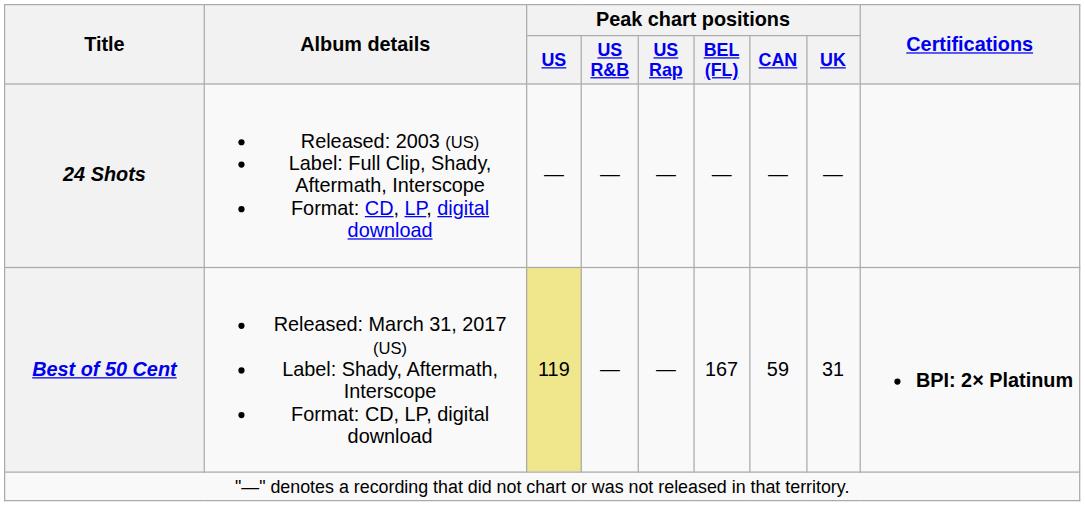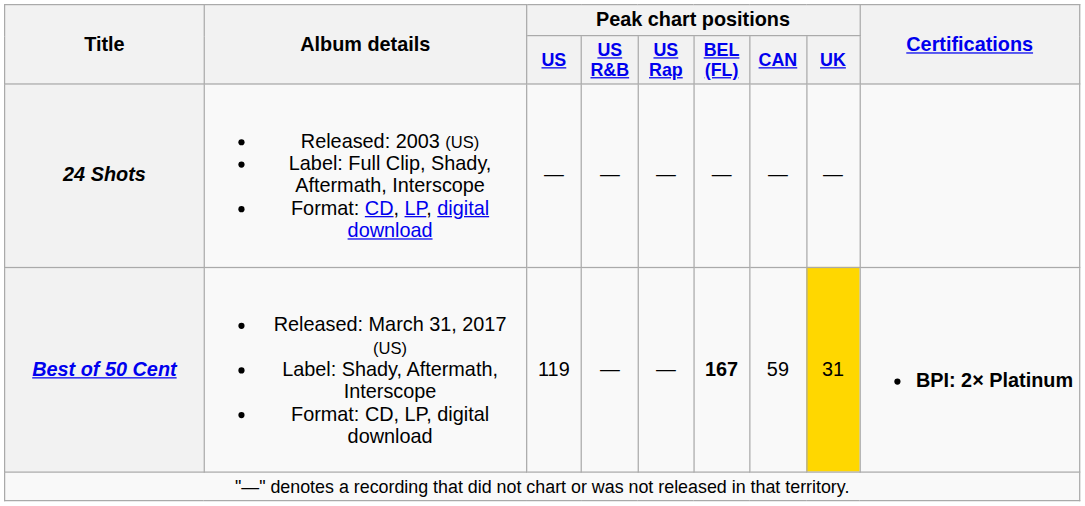(554, 369) khaki background -> (554, 369) no background
(722, 369) normal -> (722, 369) bold
(833, 369) no background -> (833, 369) gold background
